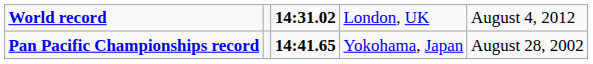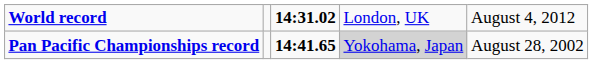(403, 44) no background -> (403, 44) lightgrey background
